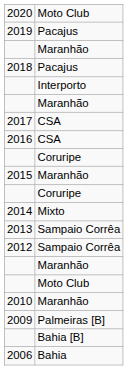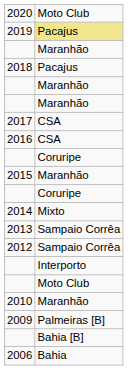(58, 31) no background -> (58, 31) khaki background
(62, 85) Interporto -> (63, 85) Maranhão
(63, 265) Maranhão -> (62, 265) Interporto
